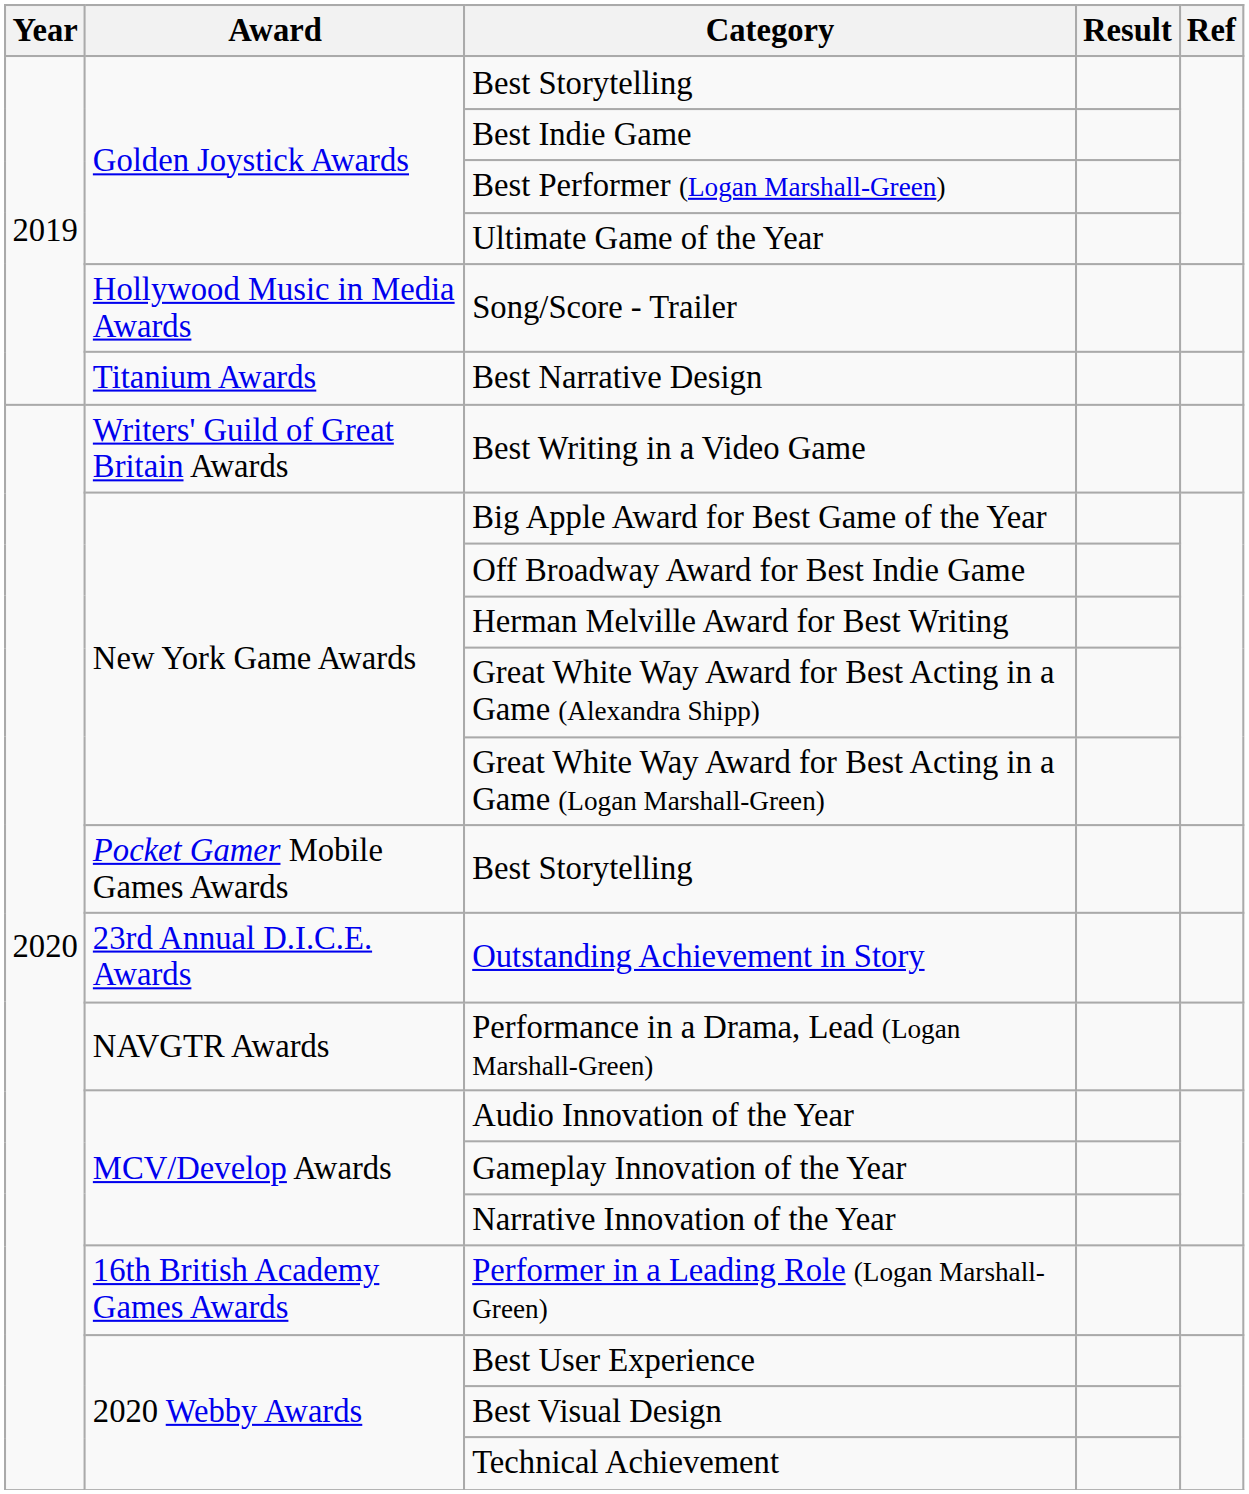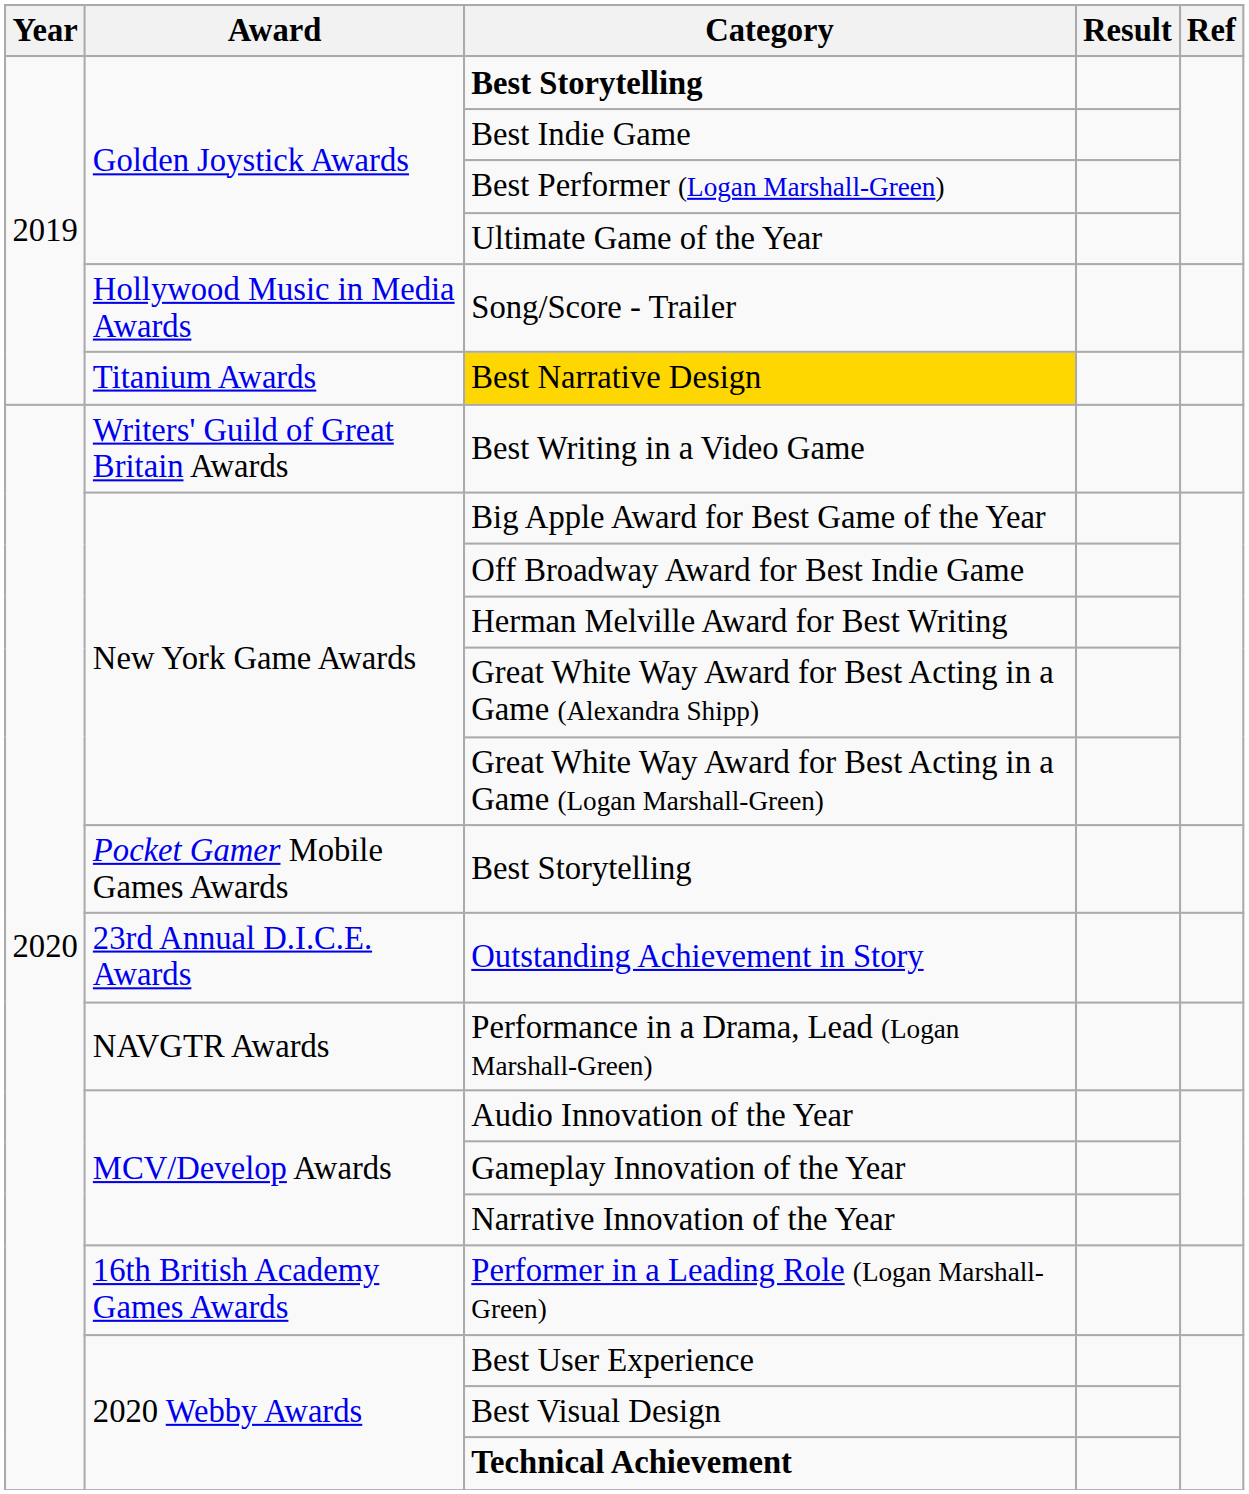(582, 82) normal -> (587, 82) bold
(617, 377) no background -> (616, 377) gold background
(626, 1462) normal -> (632, 1462) bold
